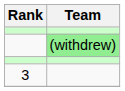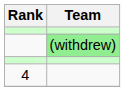(25, 74) 3 -> (25, 74) 4
